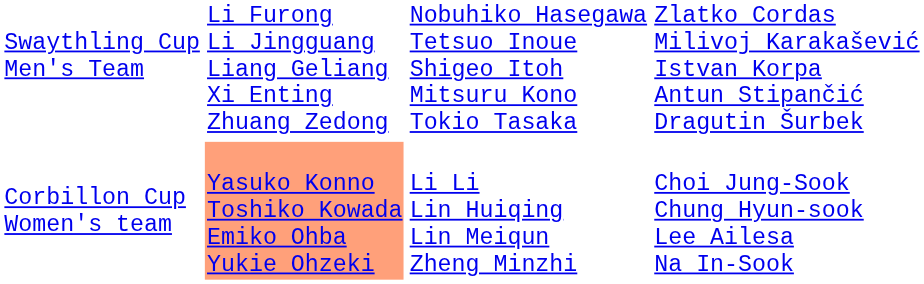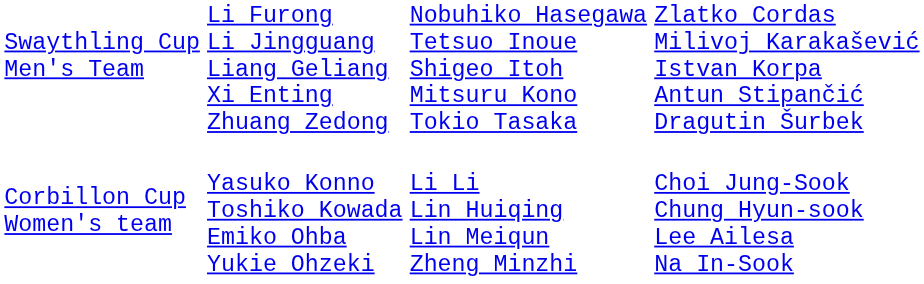(305, 224) lightsalmon background -> (305, 224) no background
